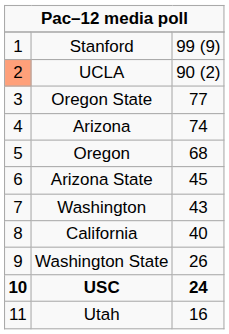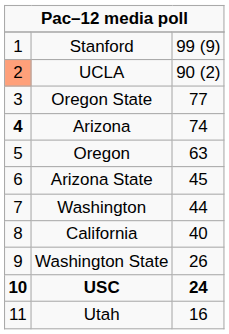(18, 126) normal -> (18, 126) bold
(198, 153) 68 -> (198, 153) 63
(198, 207) 43 -> (198, 207) 44
